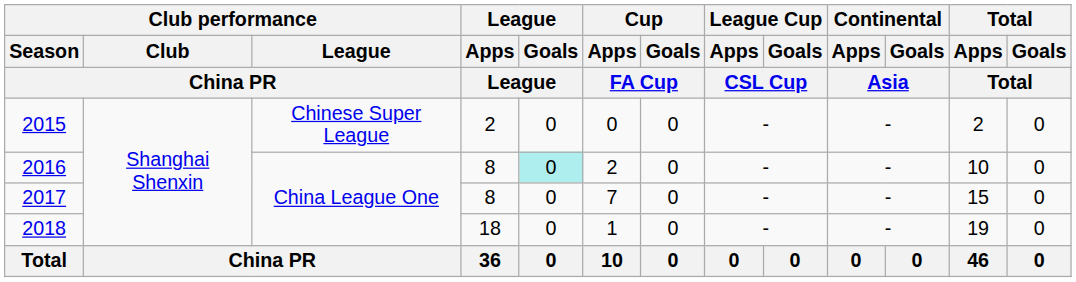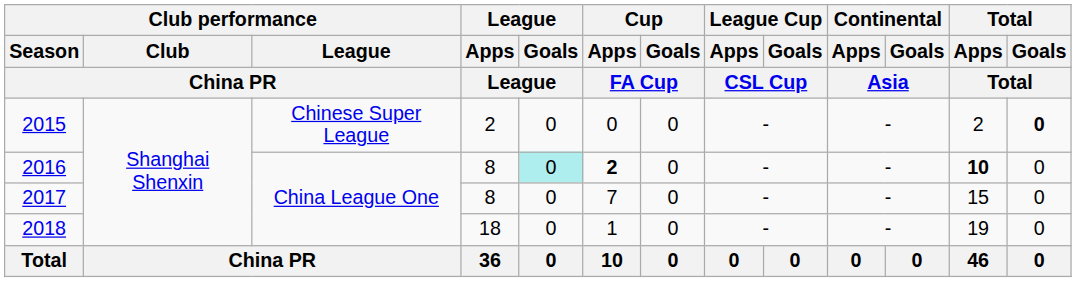(1039, 124) normal -> (1039, 124) bold
(612, 167) normal -> (612, 167) bold
(978, 167) normal -> (978, 167) bold
